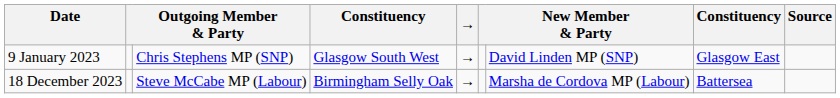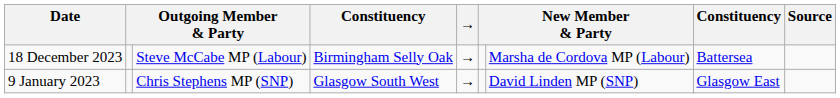rows swapped: (54, 57) <-> (65, 81)
